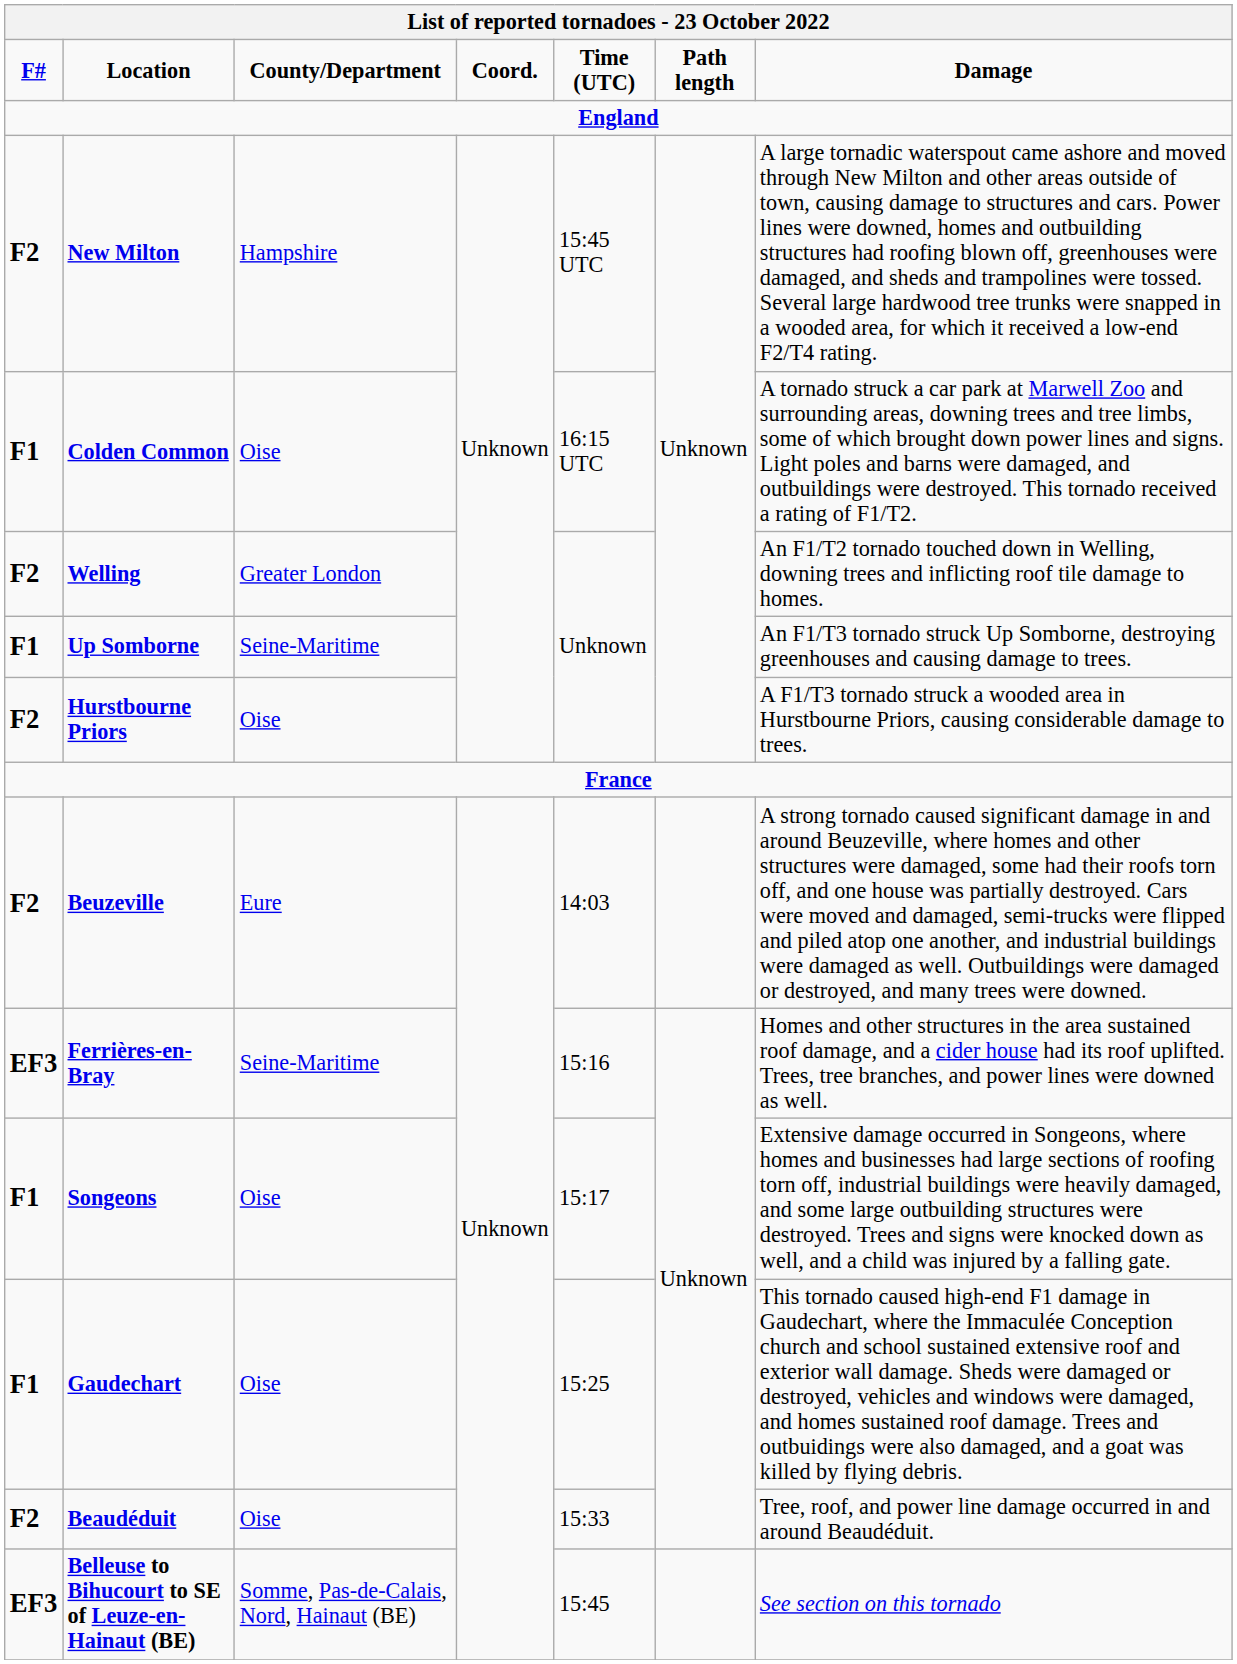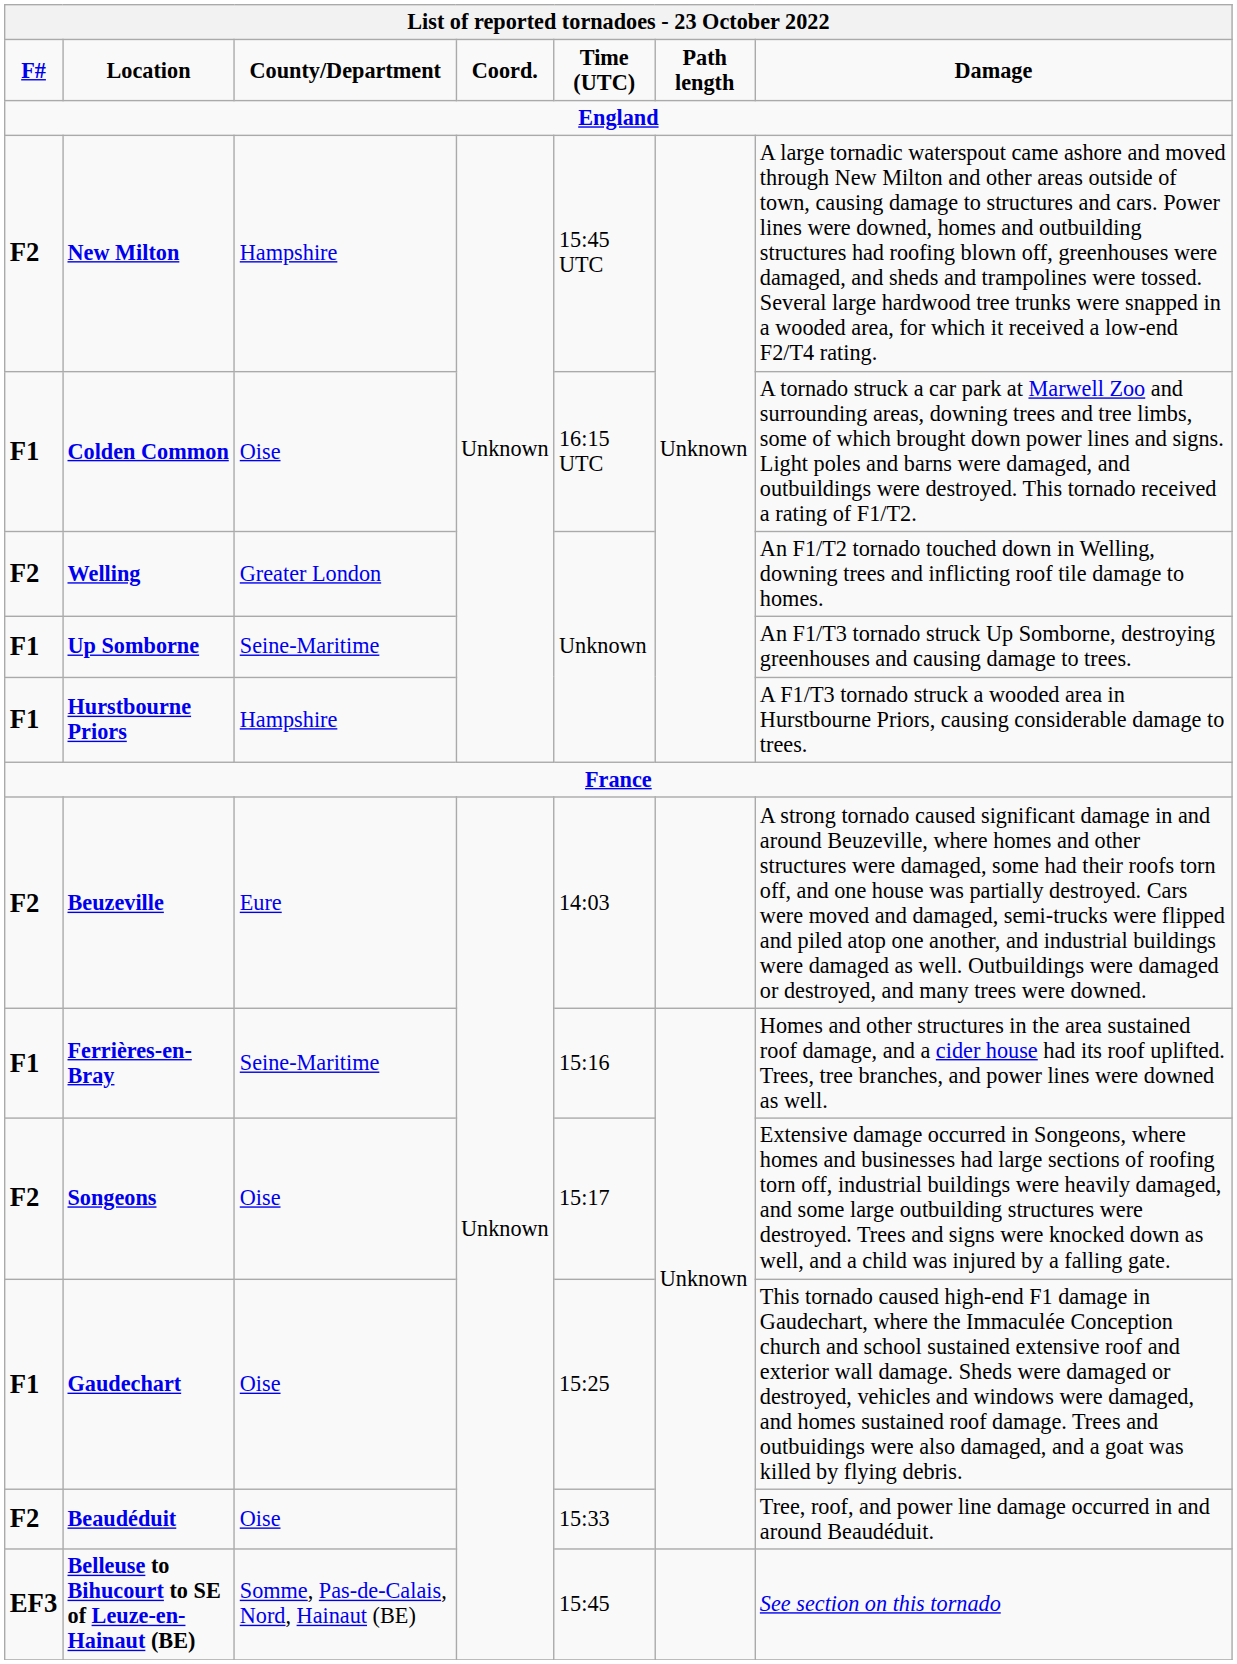(25, 719) F2 -> (25, 719) F1
(260, 719) Oise -> (289, 719) Hampshire
(34, 1062) EF3 -> (25, 1062) F1
(25, 1198) F1 -> (25, 1198) F2
